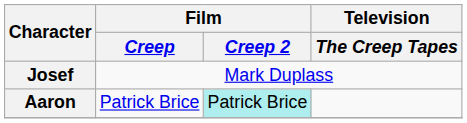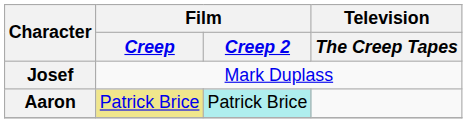(150, 103) no background -> (150, 103) khaki background
